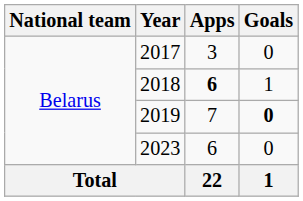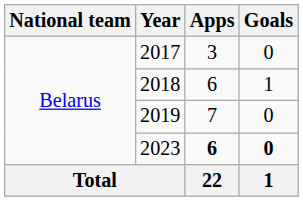(212, 84) bold -> (212, 84) normal
(268, 116) bold -> (268, 116) normal
(212, 148) normal -> (212, 148) bold
(268, 148) normal -> (268, 148) bold
